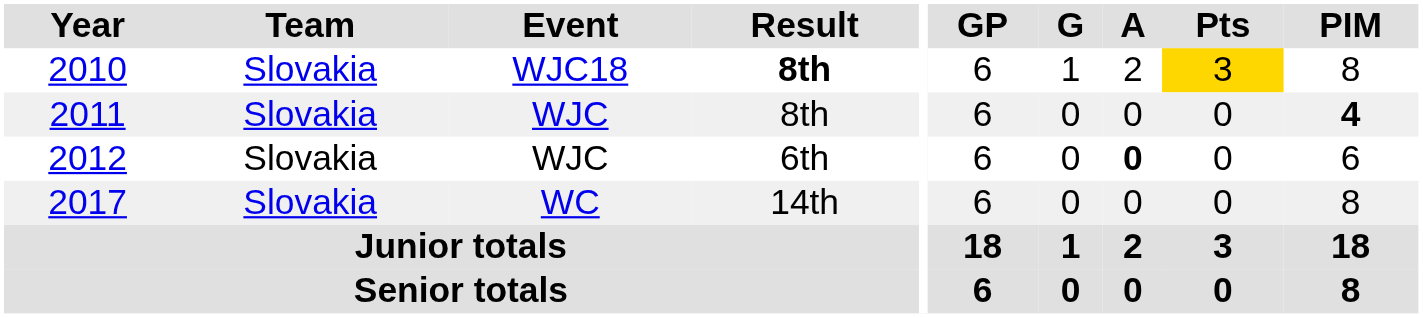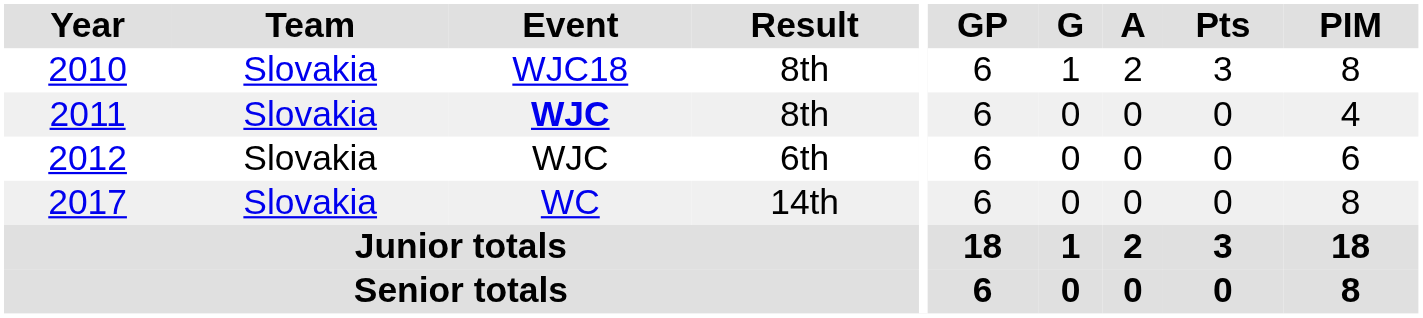(805, 69) bold -> (805, 69) normal
(1223, 69) gold background -> (1223, 69) no background
(570, 113) normal -> (570, 113) bold
(1351, 113) bold -> (1351, 113) normal
(1133, 158) bold -> (1133, 158) normal
